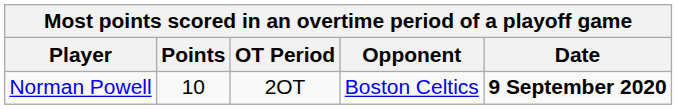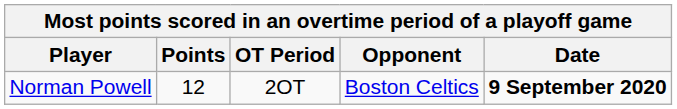(193, 87) 10 -> (193, 87) 12
